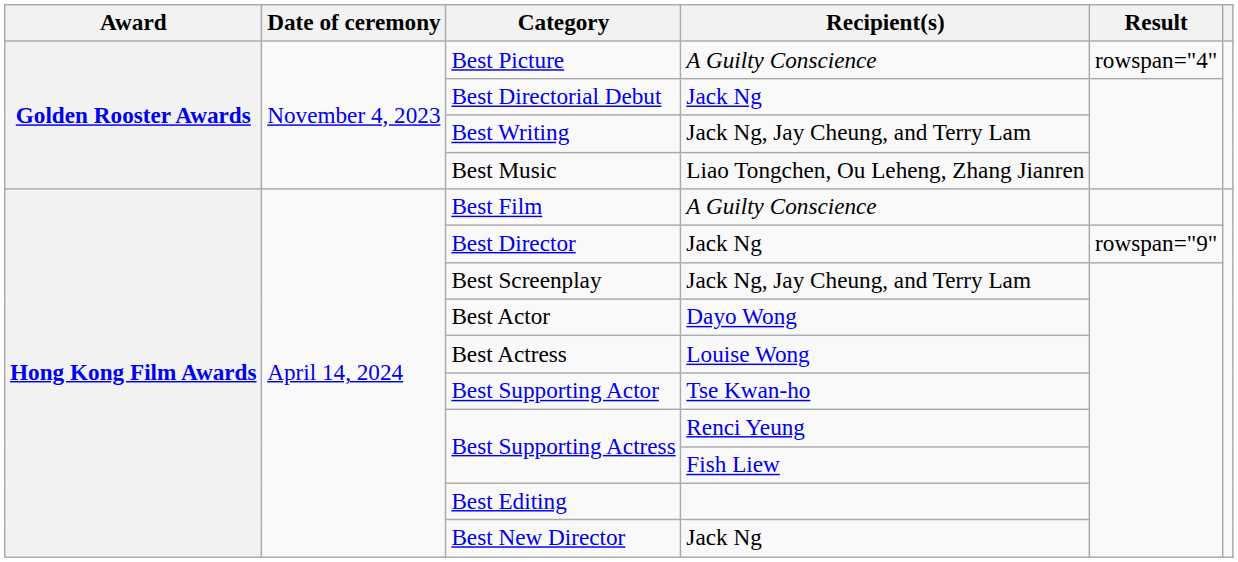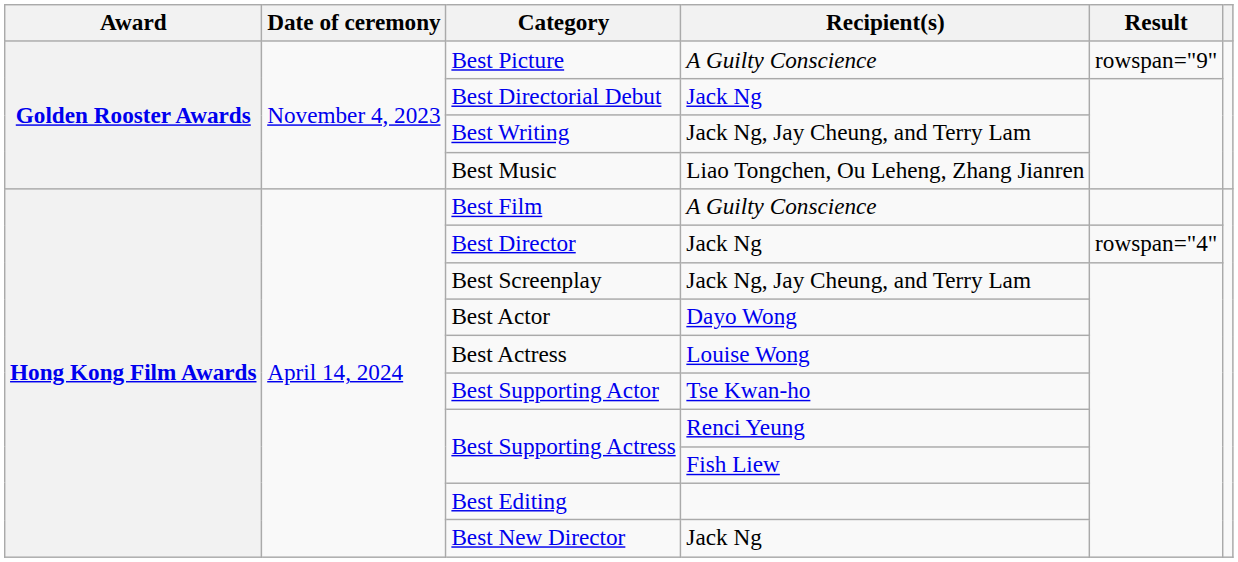(1156, 59) rowspan="4" -> (1156, 59) rowspan="9"
(1156, 243) rowspan="9" -> (1156, 243) rowspan="4"
